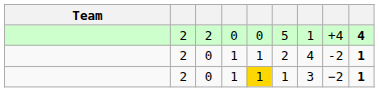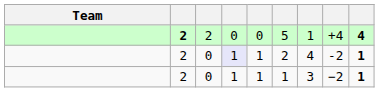(183, 35) normal -> (183, 35) bold
(234, 56) no background -> (234, 56) lavender background
(259, 76) gold background -> (259, 76) no background
